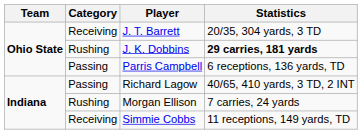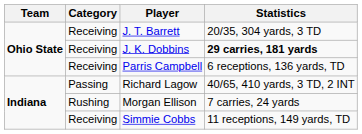(89, 49) Rushing -> (93, 49) Receiving
(88, 66) Passing -> (93, 66) Receiving
